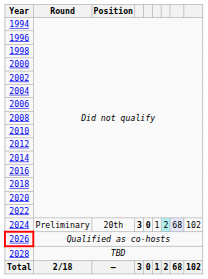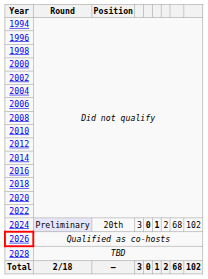(63, 225) no background -> (63, 225) lavender background
(139, 225) bold -> (139, 225) normal
(157, 225) normal -> (157, 225) bold
(166, 225) paleturquoise background -> (166, 225) no background
(177, 225) lavender background -> (177, 225) no background
